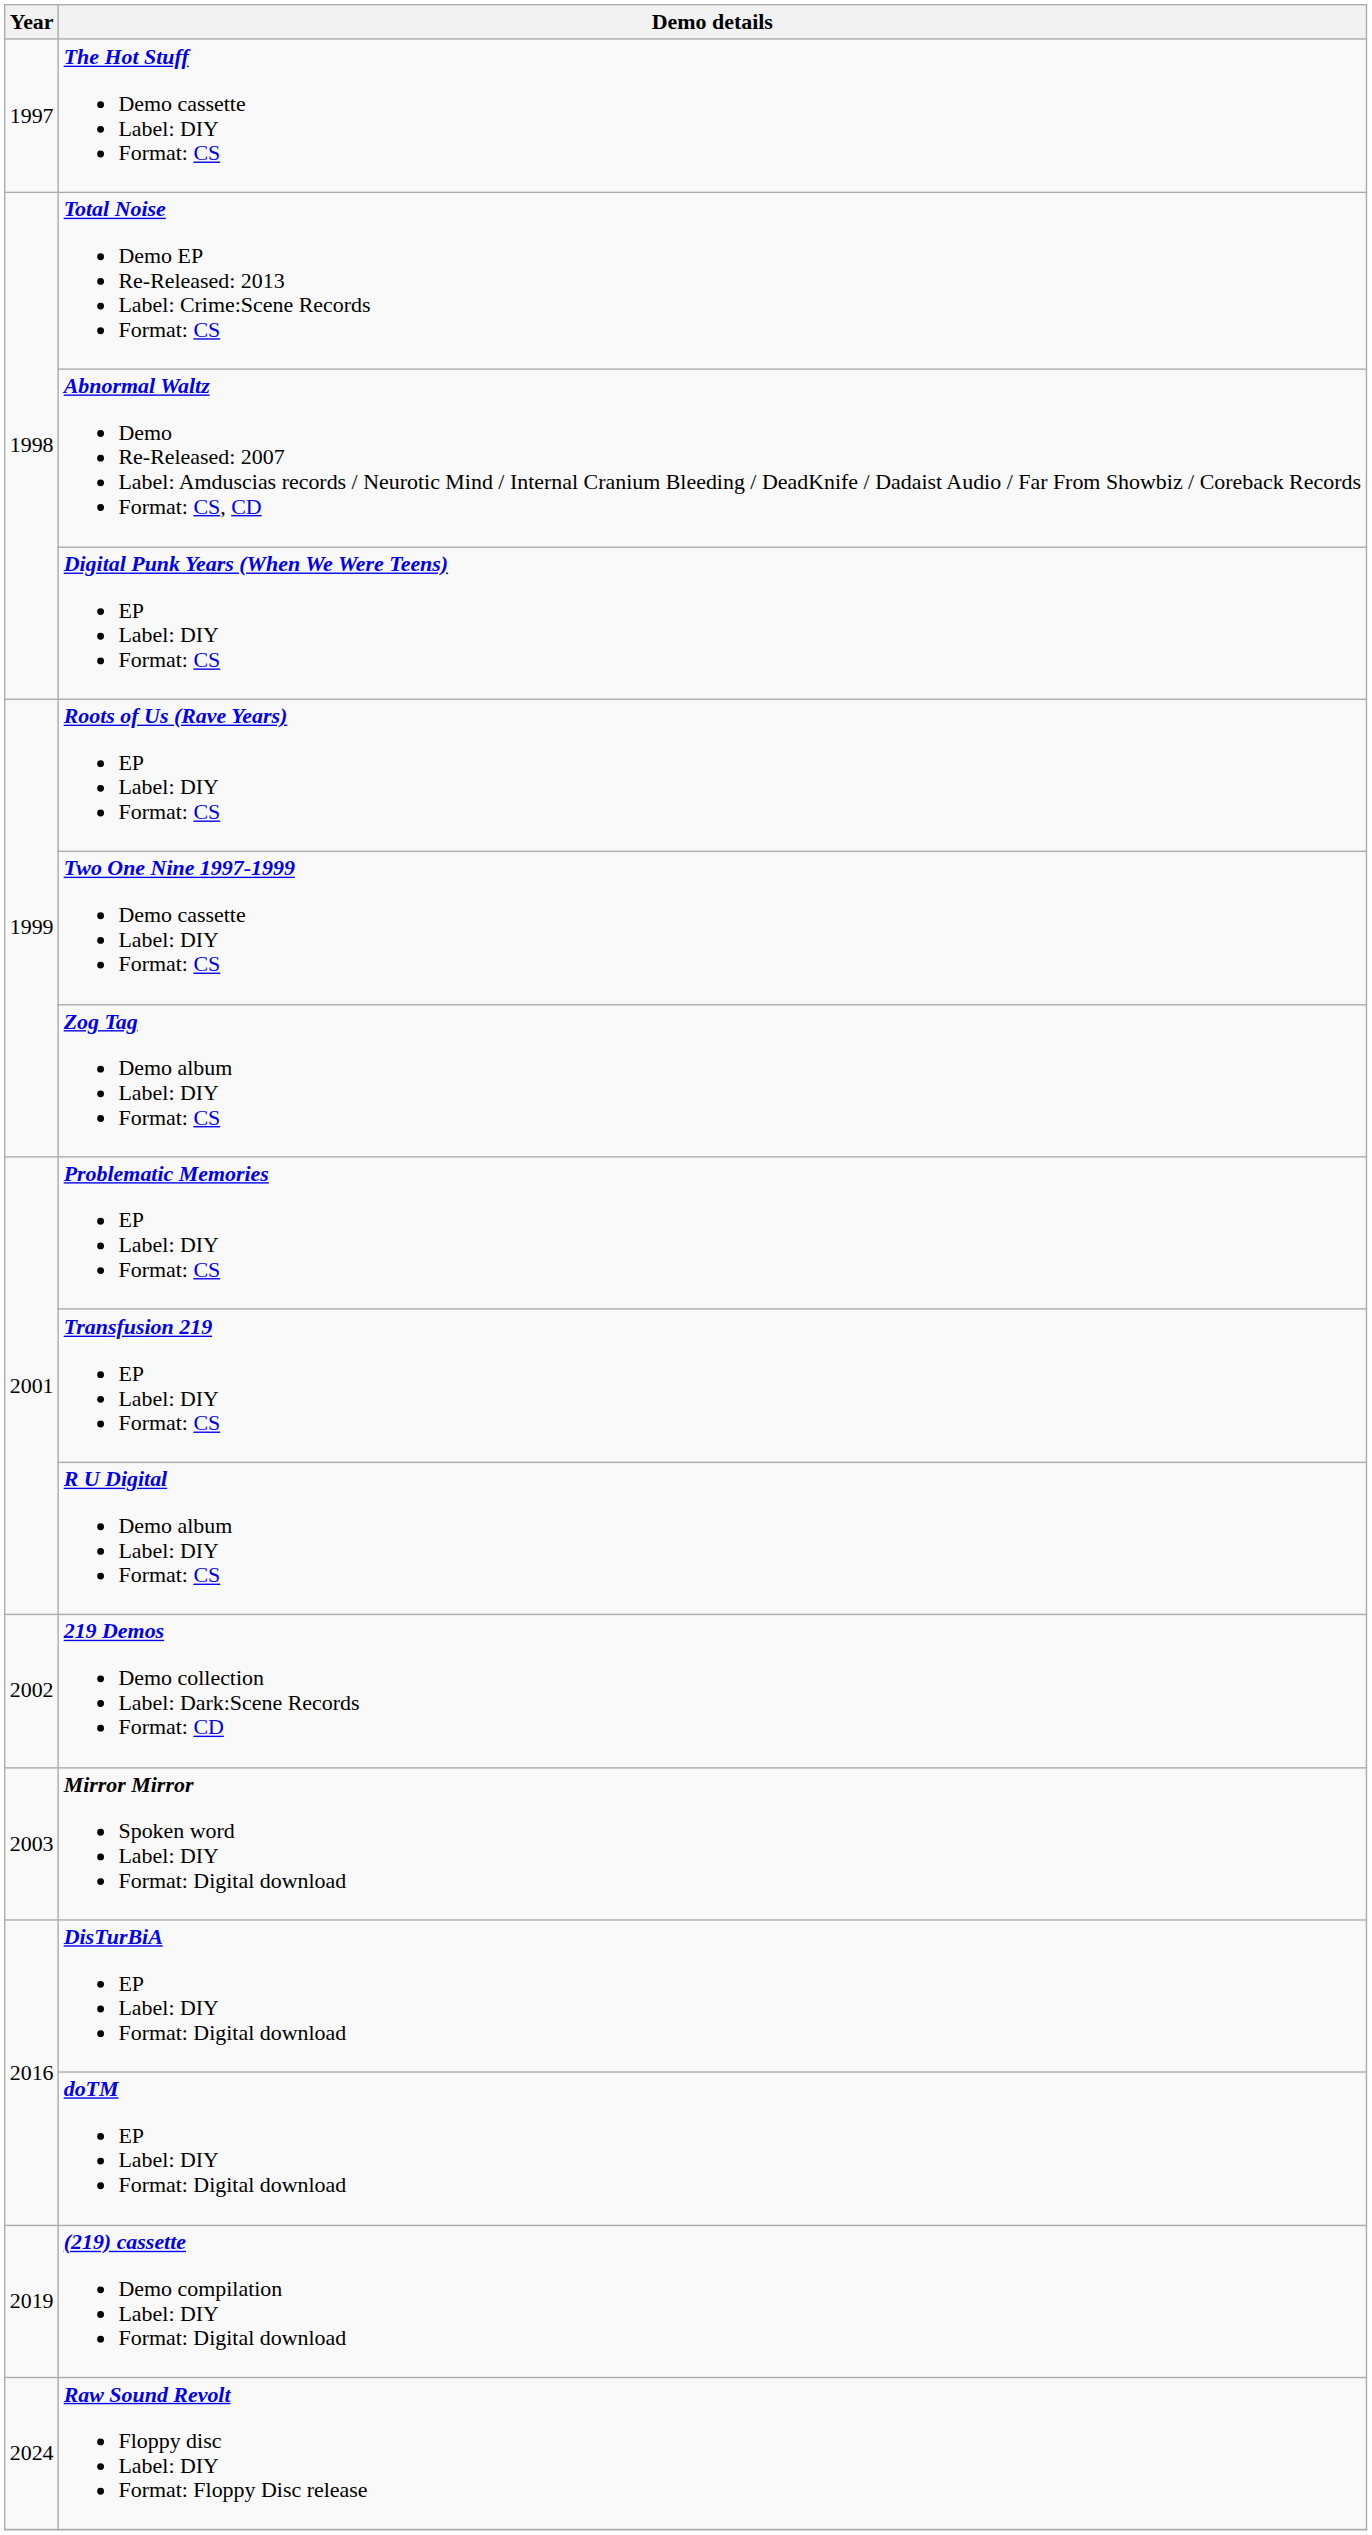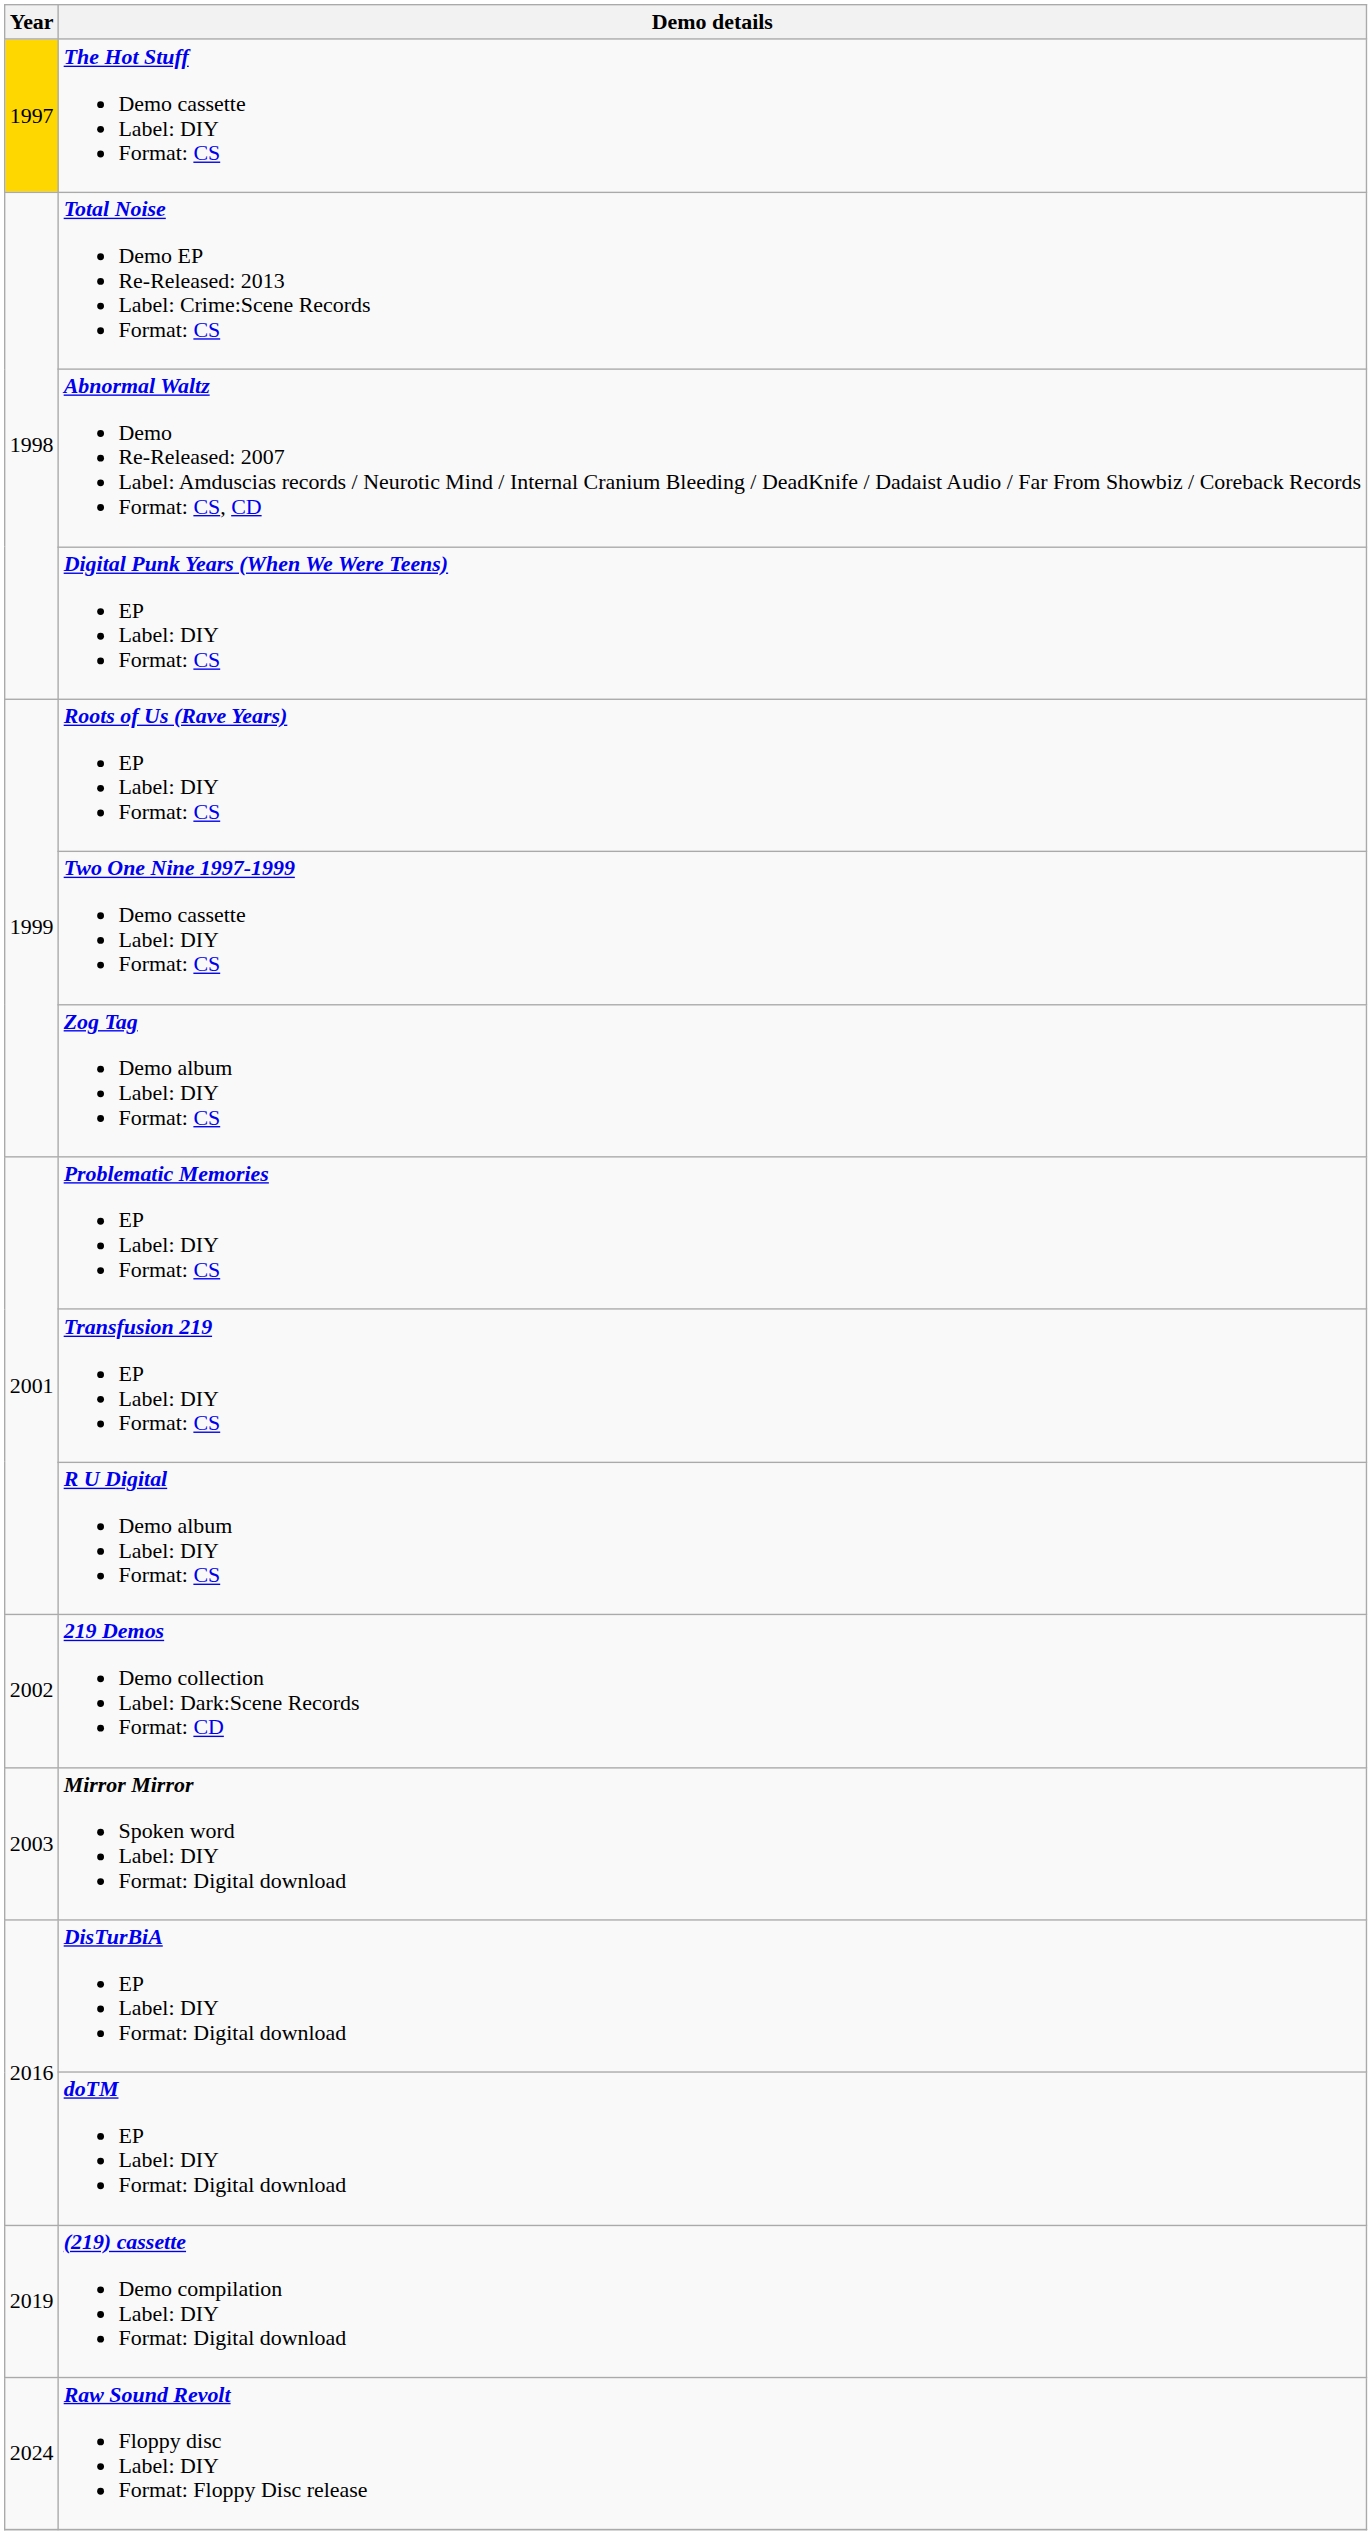(32, 115) no background -> (32, 115) gold background
